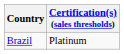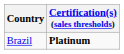(68, 40) normal -> (70, 40) bold
